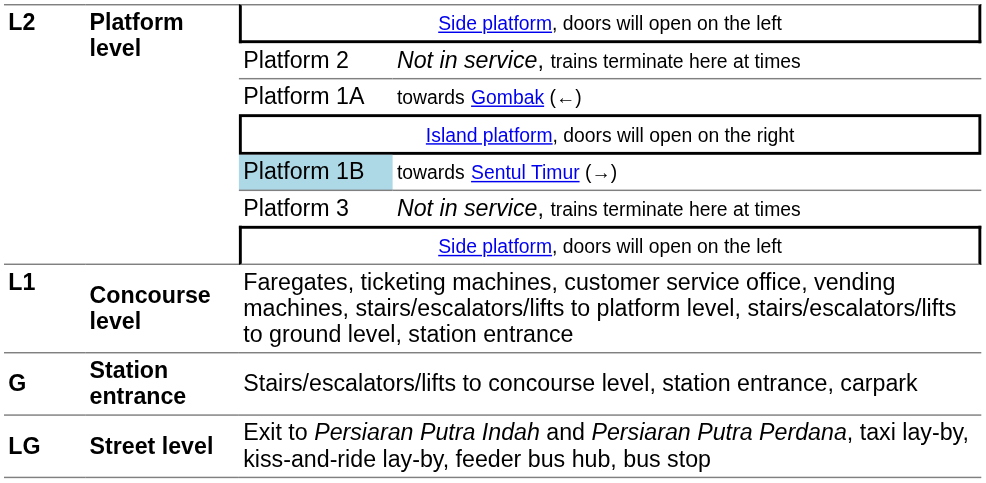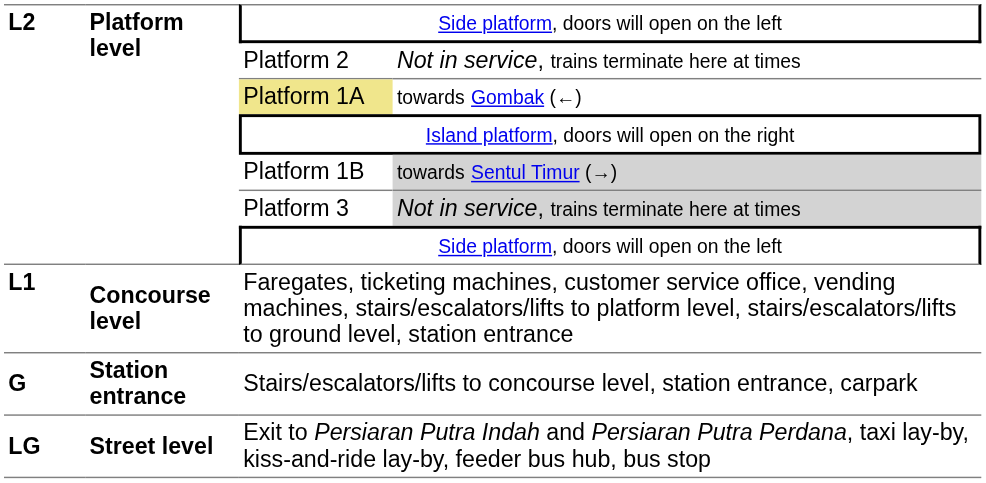(304, 96) no background -> (304, 96) khaki background
(304, 171) lightblue background -> (304, 171) no background
(507, 171) no background -> (507, 171) lightgrey background
(599, 208) no background -> (599, 208) lightgrey background
